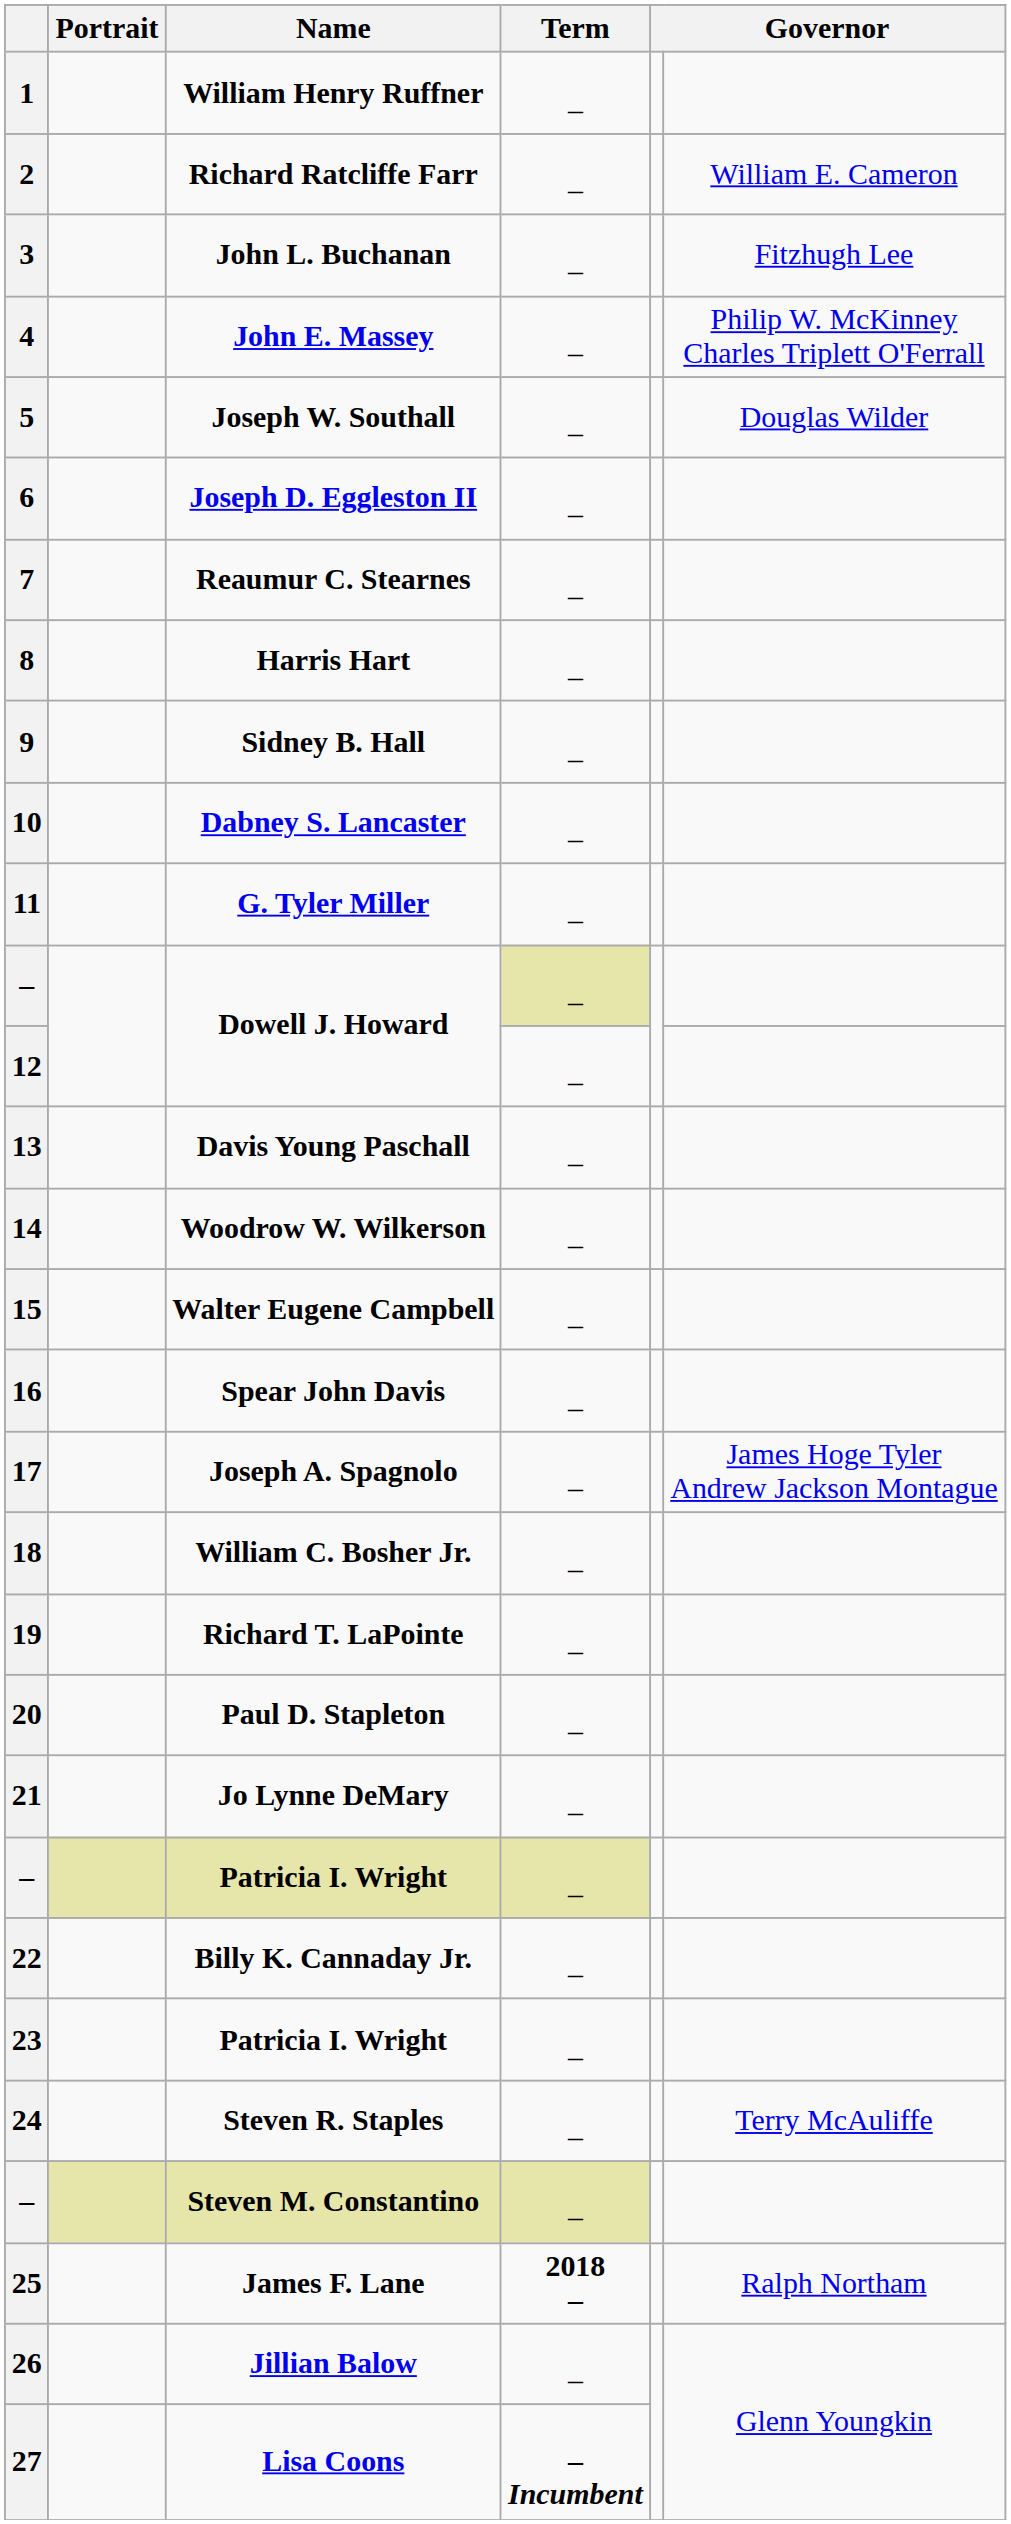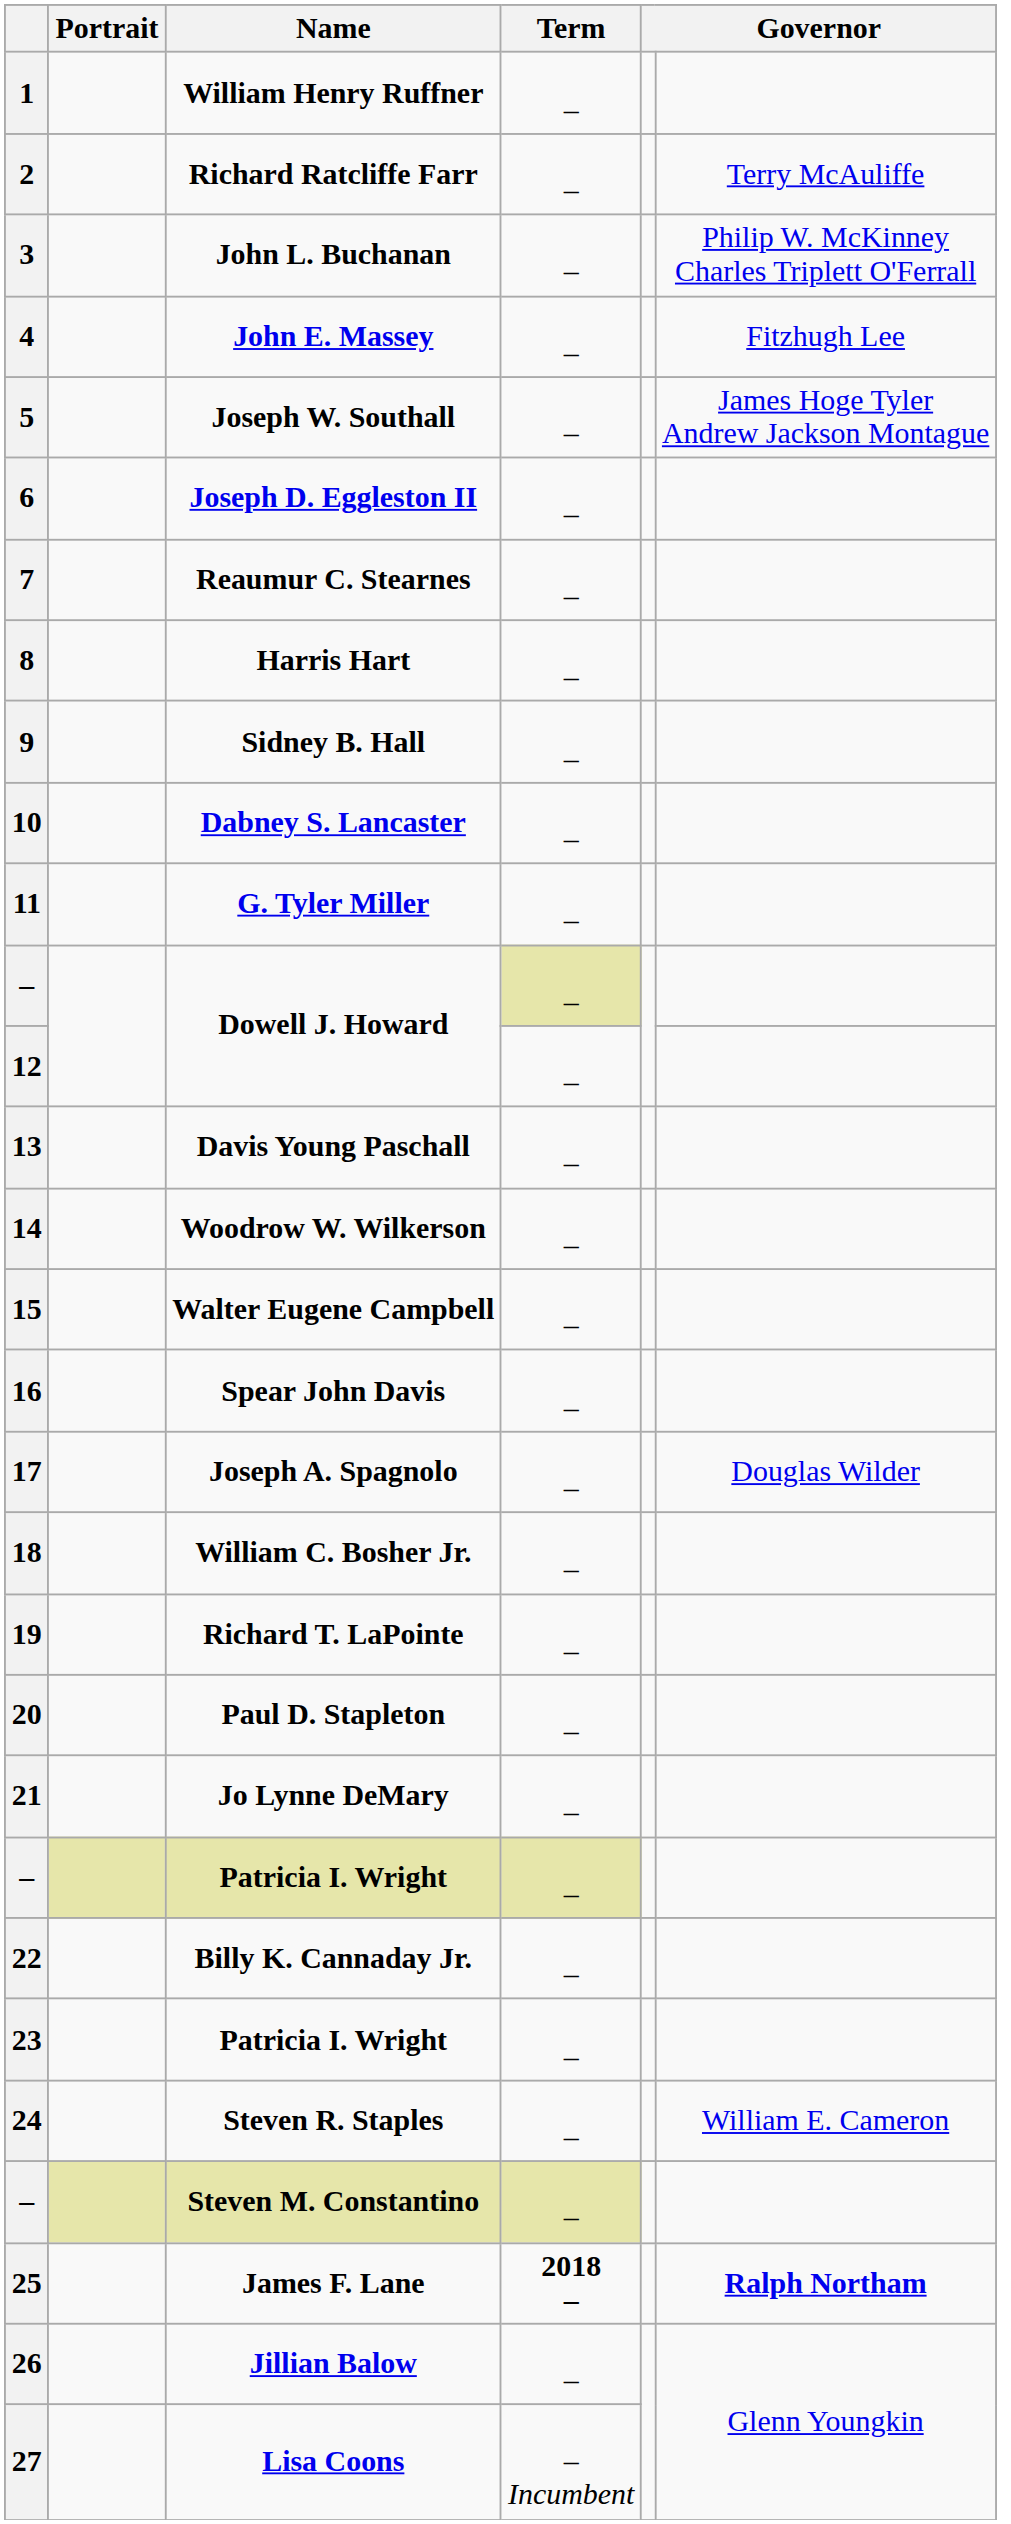(834, 173) William E. Cameron -> (826, 173) Terry McAuliffe
(834, 254) Fitzhugh Lee -> (826, 254) Philip W. McKinney Charles Triplett O'Ferrall
(834, 335) Philip W. McKinney Charles Triplett O'Ferrall -> (826, 335) Fitzhugh Lee
(834, 416) Douglas Wilder -> (826, 416) James Hoge Tyler Andrew Jackson Montague
(834, 1471) James Hoge Tyler Andrew Jackson Montague -> (826, 1471) Douglas Wilder
(834, 2120) Terry McAuliffe -> (826, 2120) William E. Cameron
(834, 2282) normal -> (826, 2282) bold
(575, 2478) bold -> (571, 2478) normal
